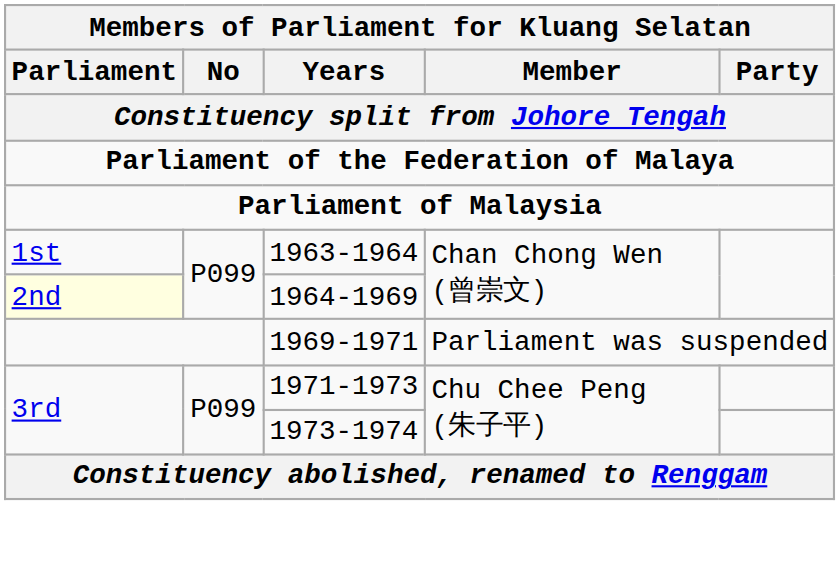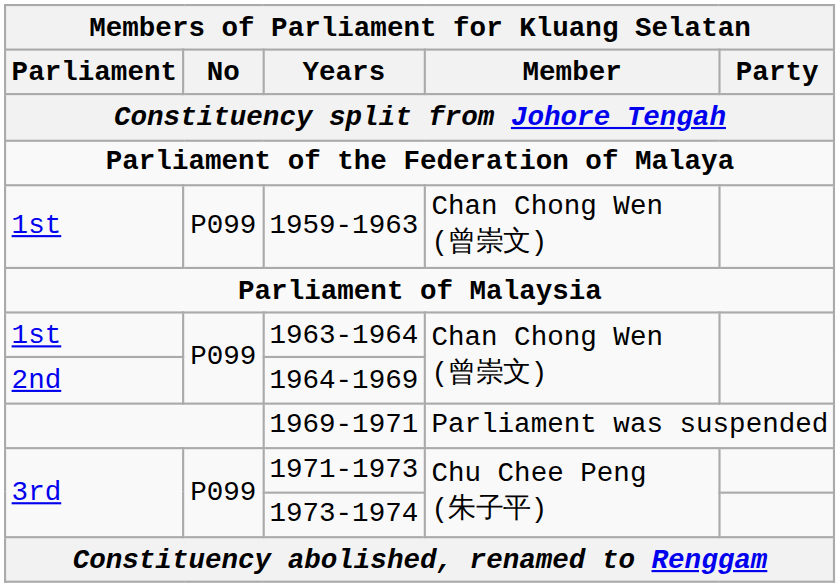+ row: (344, 226)
(36, 297) lightyellow background -> (36, 380) no background
